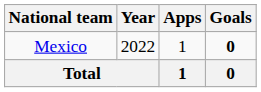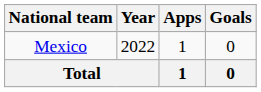(231, 45) bold -> (231, 45) normal
